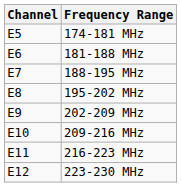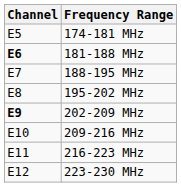(15, 54) normal -> (15, 54) bold
(15, 113) normal -> (15, 113) bold
